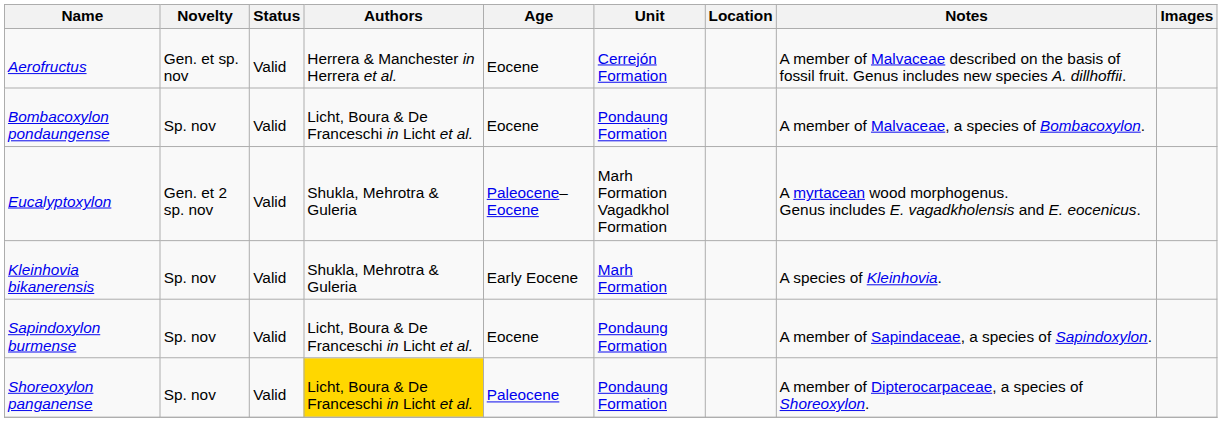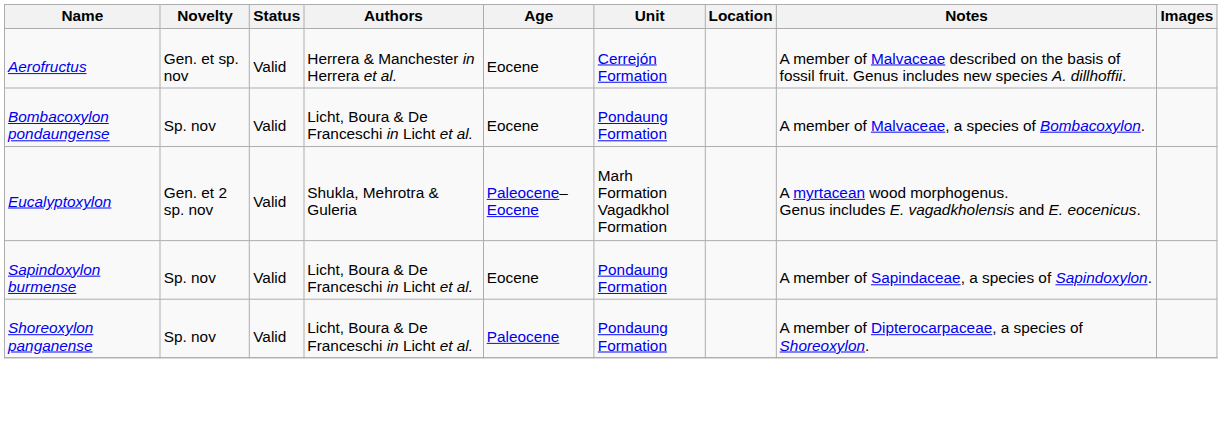- row: (51, 278)
(390, 396) gold background -> (390, 337) no background
